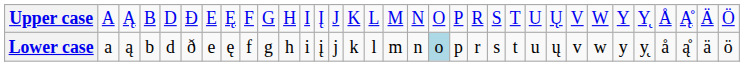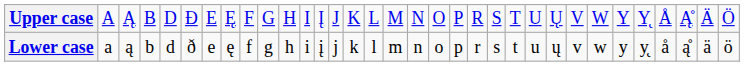(439, 46) lightblue background -> (439, 46) no background
